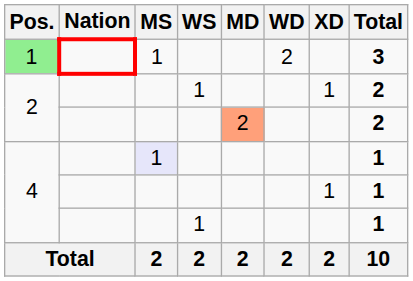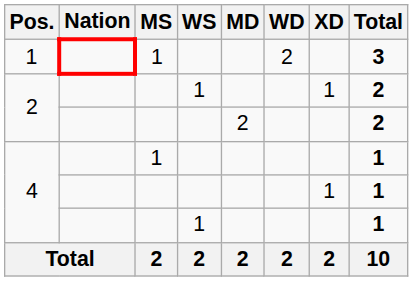(31, 56) lightgreen background -> (31, 56) no background
(243, 123) lightsalmon background -> (243, 123) no background
(156, 157) lavender background -> (156, 157) no background
